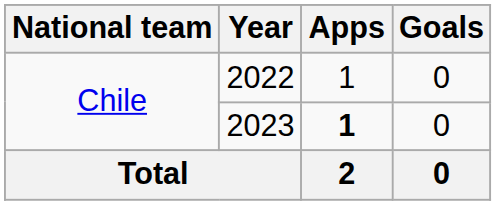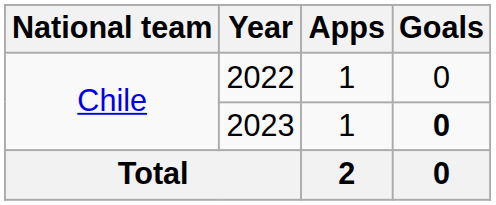(347, 125) bold -> (347, 125) normal
(442, 125) normal -> (442, 125) bold
